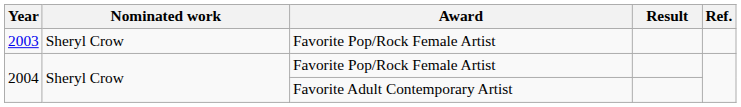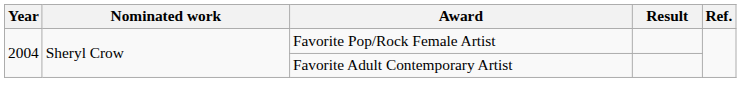- row: (23, 41)
